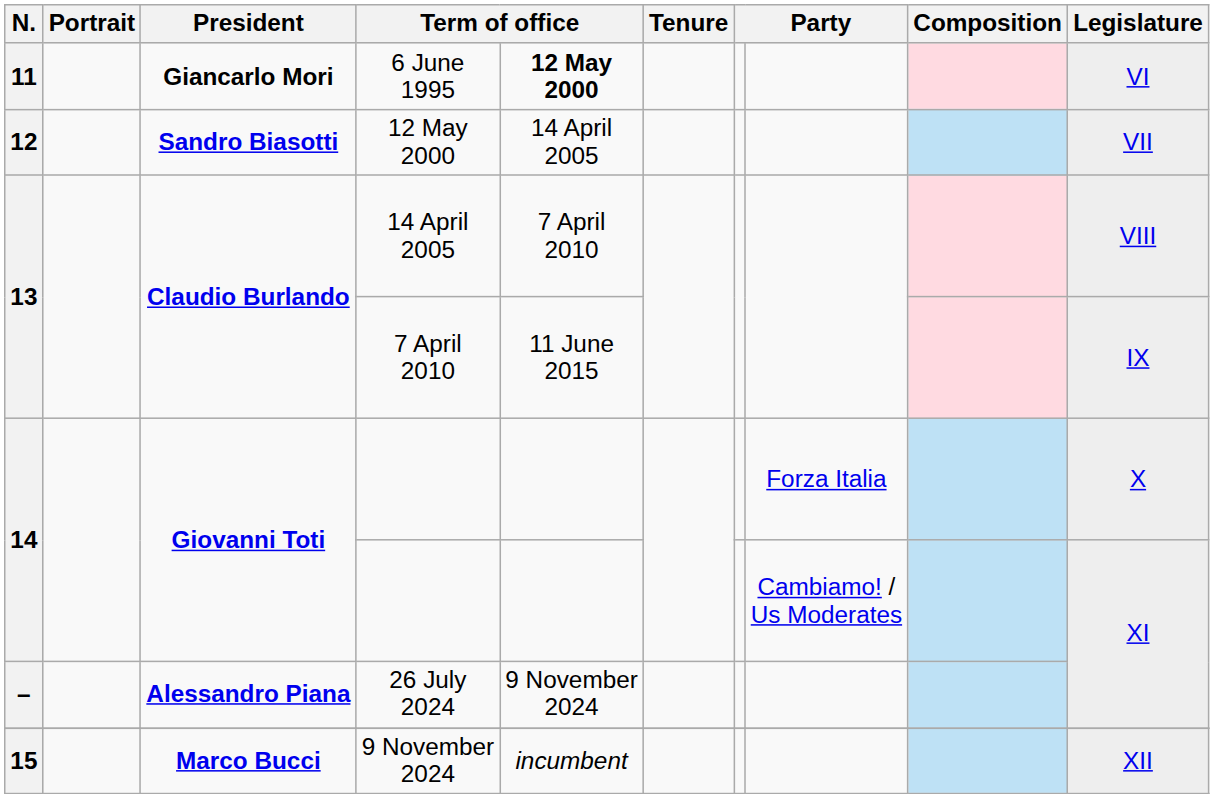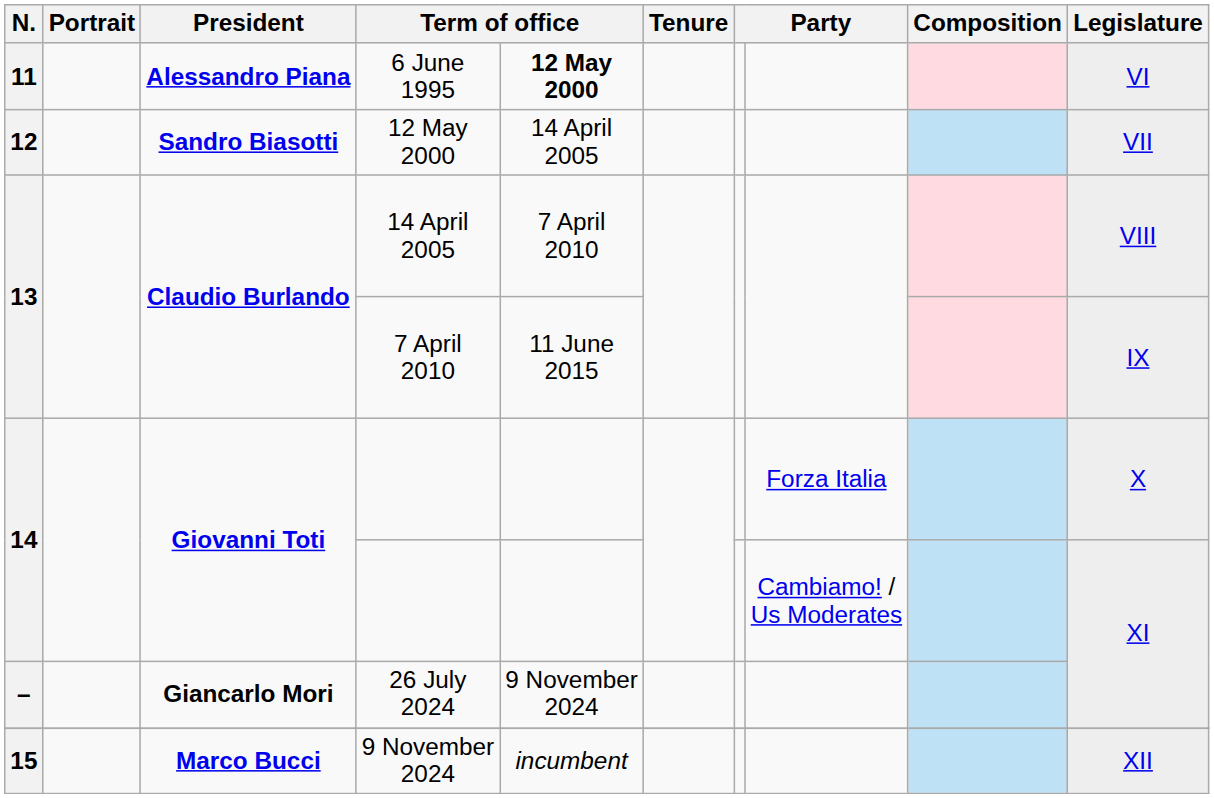(248, 76) Giancarlo Mori -> (248, 76) Alessandro Piana
(248, 694) Alessandro Piana -> (248, 694) Giancarlo Mori
